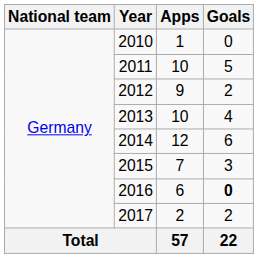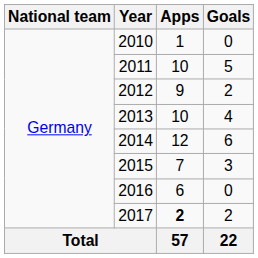(228, 191) bold -> (228, 191) normal
(180, 215) normal -> (180, 215) bold
